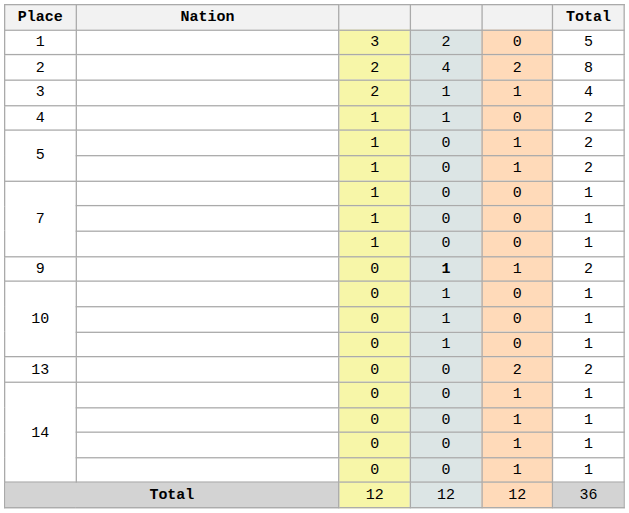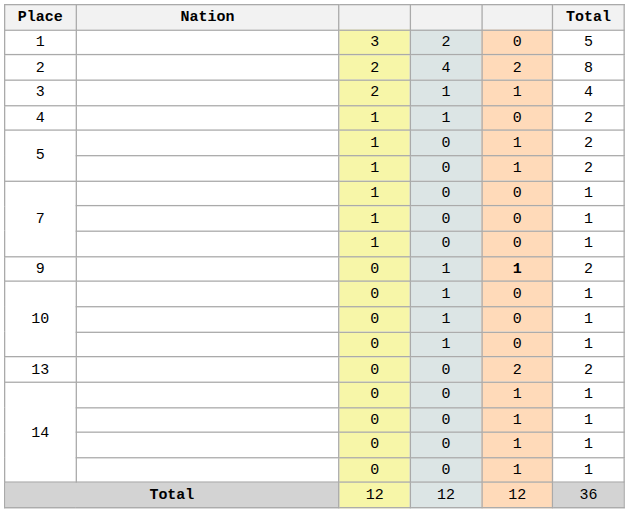(446, 269) bold -> (446, 269) normal
(517, 269) normal -> (517, 269) bold
